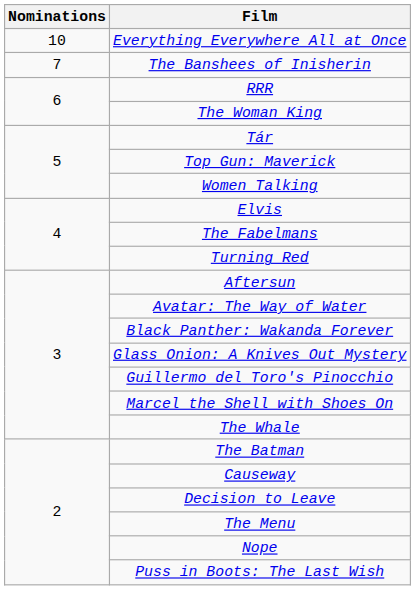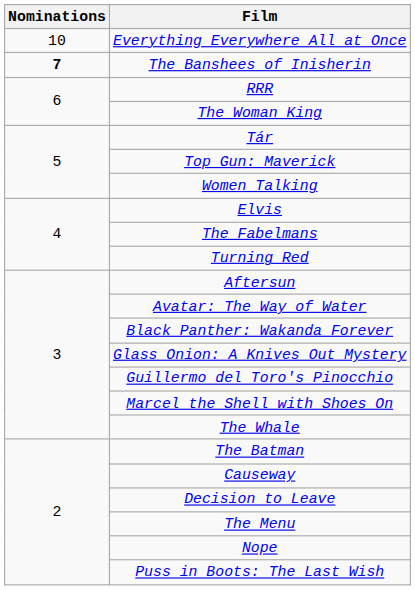(57, 65) normal -> (57, 65) bold
